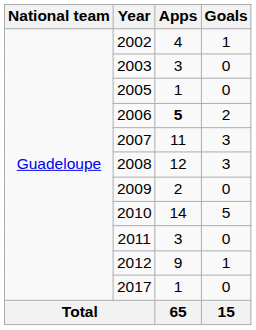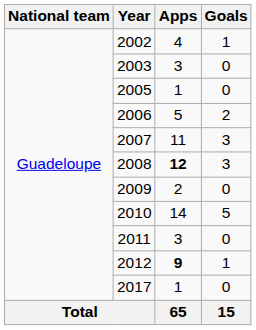(178, 115) bold -> (178, 115) normal
(178, 164) normal -> (178, 164) bold
(178, 262) normal -> (178, 262) bold
